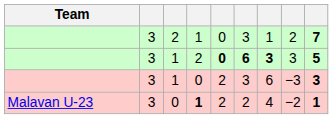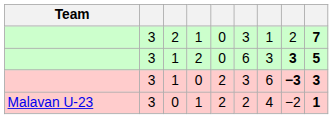(222, 59) bold -> (222, 59) normal
(246, 59) bold -> (246, 59) normal
(269, 59) bold -> (269, 59) normal
(293, 59) normal -> (293, 59) bold
(293, 80) normal -> (293, 80) bold
(199, 102) bold -> (199, 102) normal
